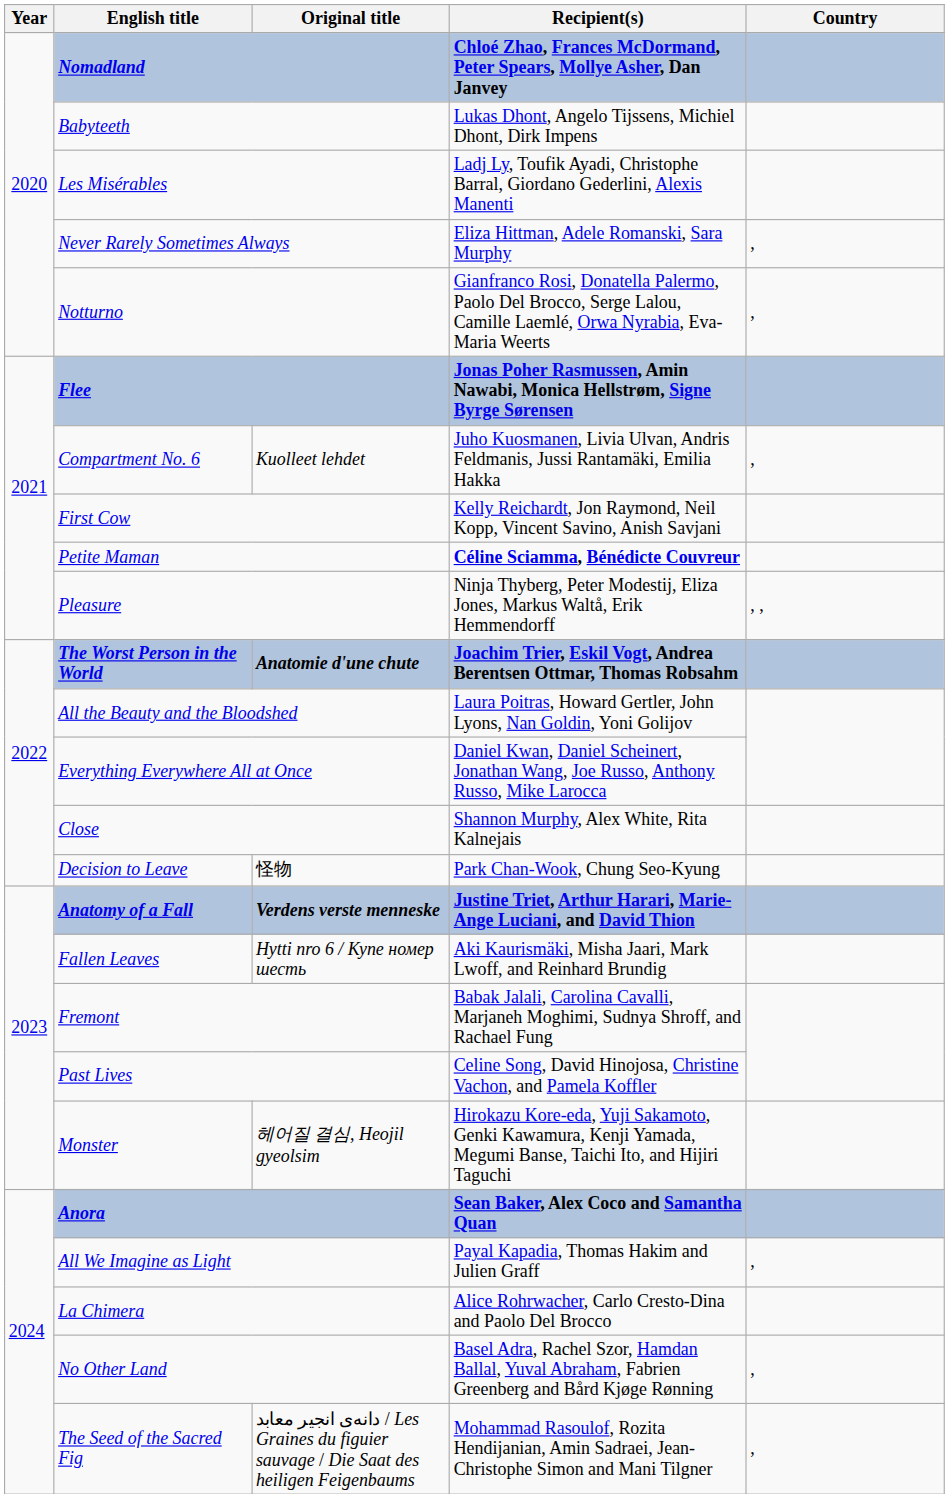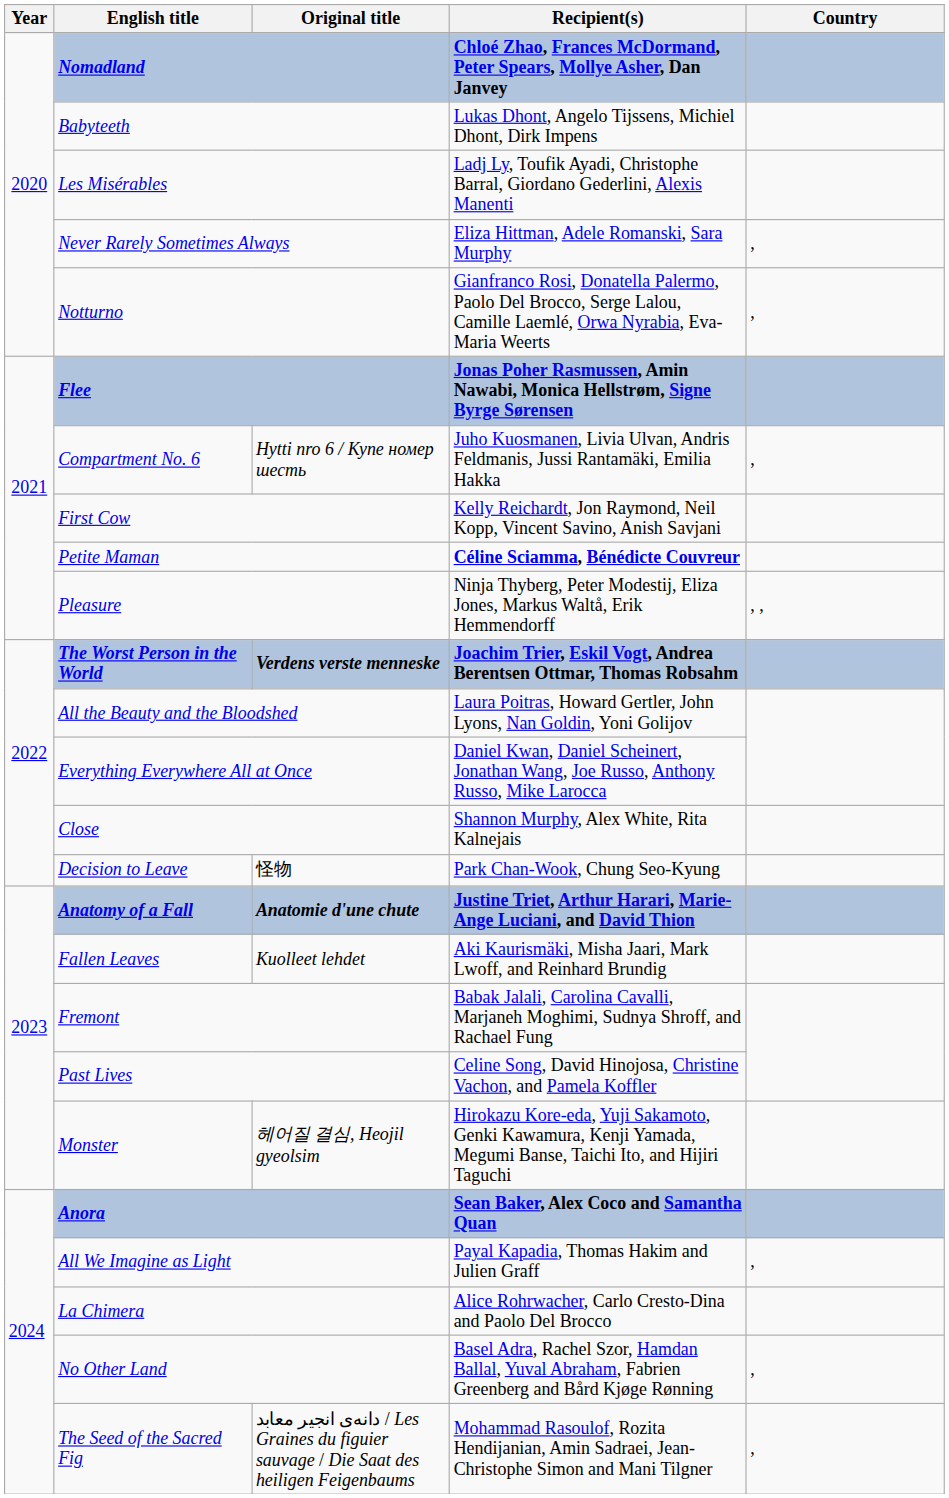(310, 459) Kuolleet lehdet -> (345, 459) Hytti nro 6 / Купе номер шесть
(338, 663) Anatomie d'une chute -> (348, 663) Verdens verste menneske
(348, 910) Verdens verste menneske -> (338, 910) Anatomie d'une chute
(345, 958) Hytti nro 6 / Купе номер шесть -> (310, 958) Kuolleet lehdet
